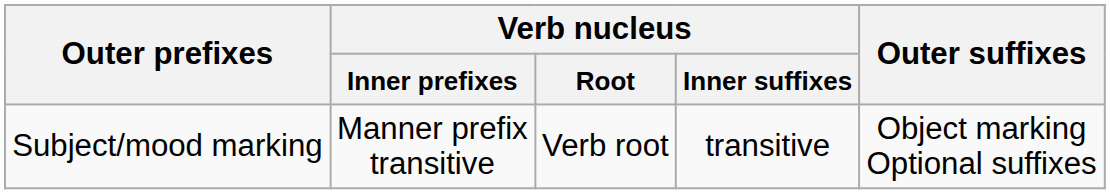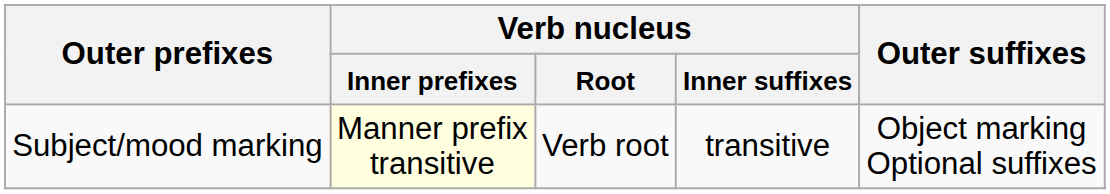(432, 145) no background -> (432, 145) lightyellow background
